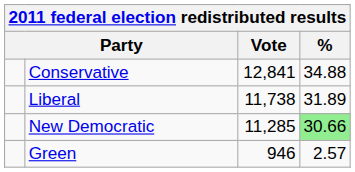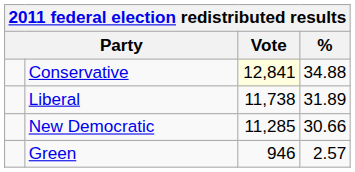(269, 72) no background -> (269, 72) lightyellow background
(325, 126) lightgreen background -> (325, 126) no background
